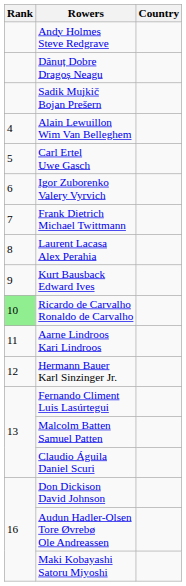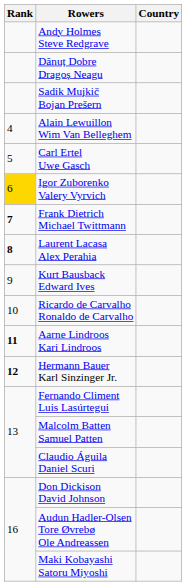(10, 189) no background -> (10, 189) gold background
(10, 219) normal -> (10, 219) bold
(10, 249) normal -> (10, 249) bold
(13, 310) lightgreen background -> (13, 310) no background
(12, 341) normal -> (12, 341) bold
(13, 371) normal -> (13, 371) bold
